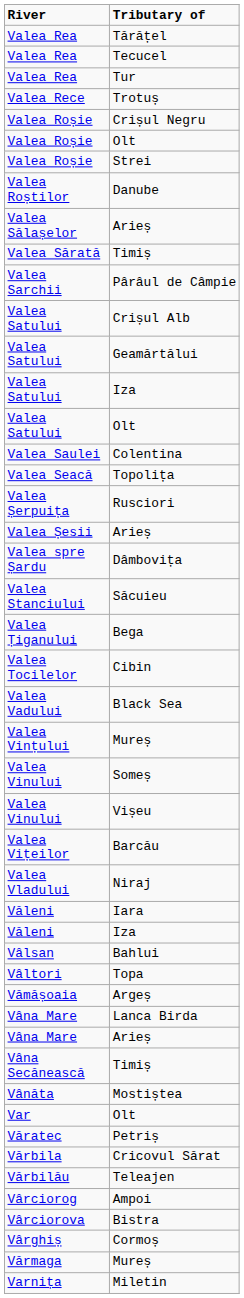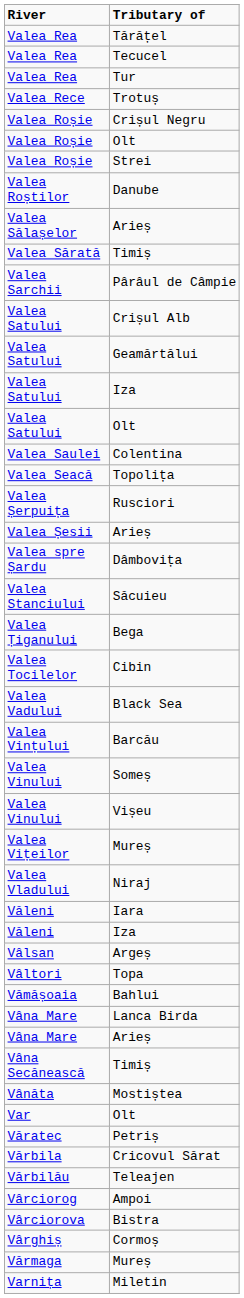(132, 740) Mureș -> (136, 740) Barcău
(136, 847) Barcău -> (132, 847) Mureș
(136, 954) Bahlui -> (132, 954) Argeș
(132, 995) Argeș -> (136, 995) Bahlui
